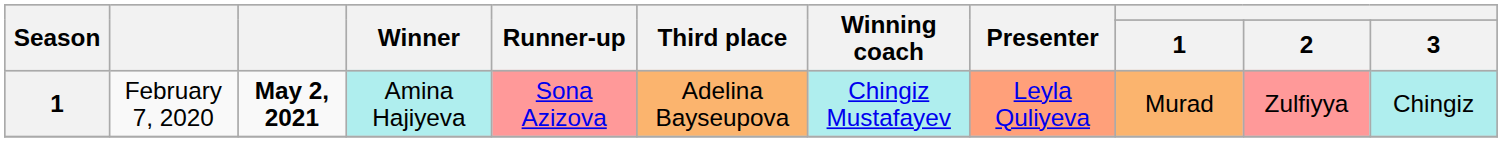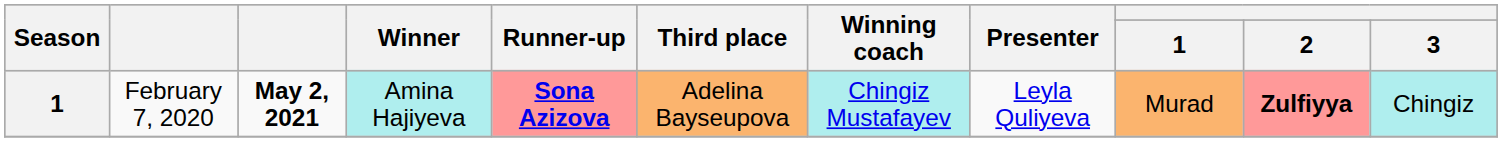(564, 103) normal -> (564, 103) bold
(1043, 103) lightsalmon background -> (1043, 103) no background
(1306, 103) normal -> (1306, 103) bold
